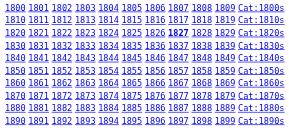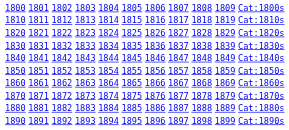(178, 33) bold -> (178, 33) normal
